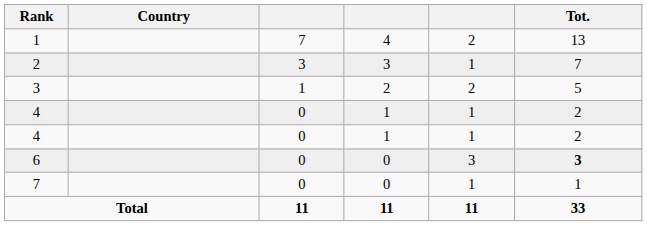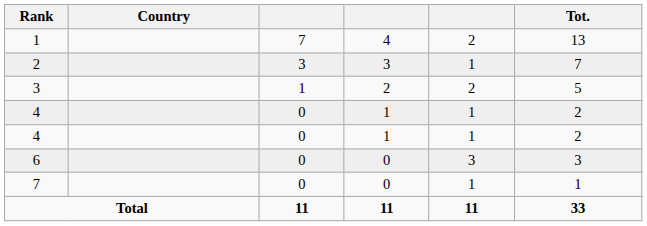(578, 160) bold -> (578, 160) normal
